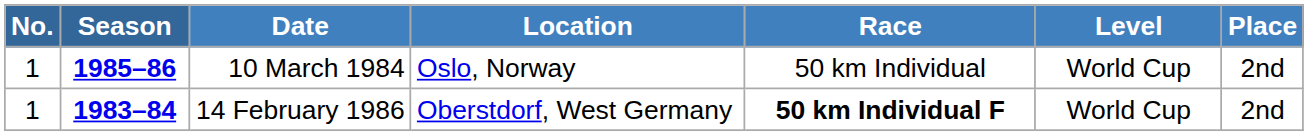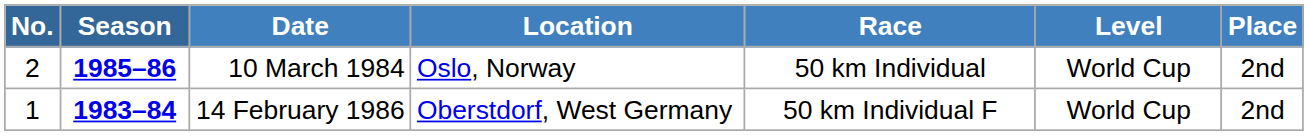(32, 68) 1 -> (32, 68) 2
(890, 110) bold -> (890, 110) normal
